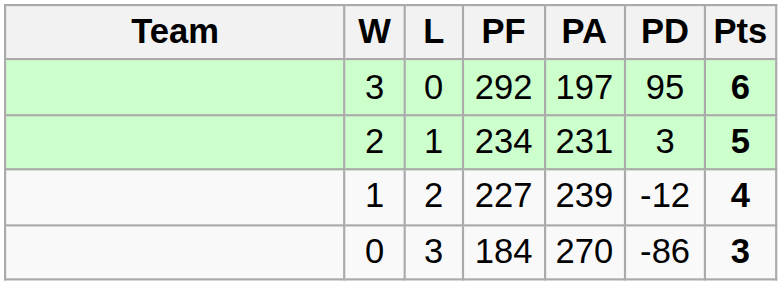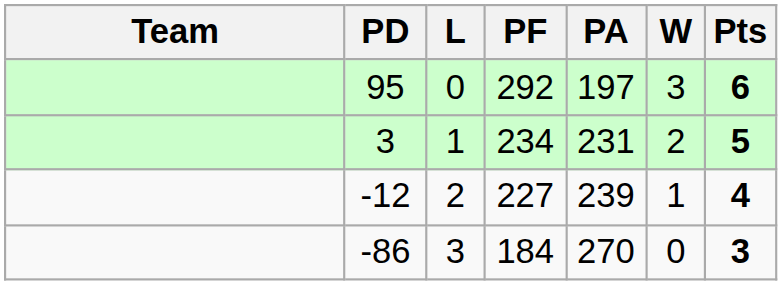columns swapped: (375, 31) <-> (665, 31)
